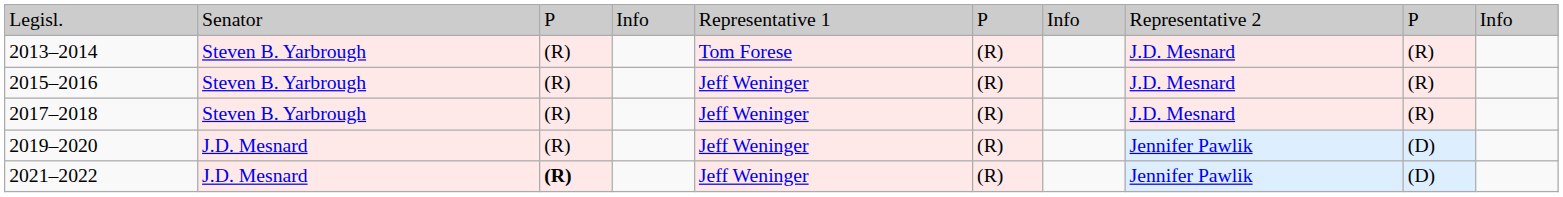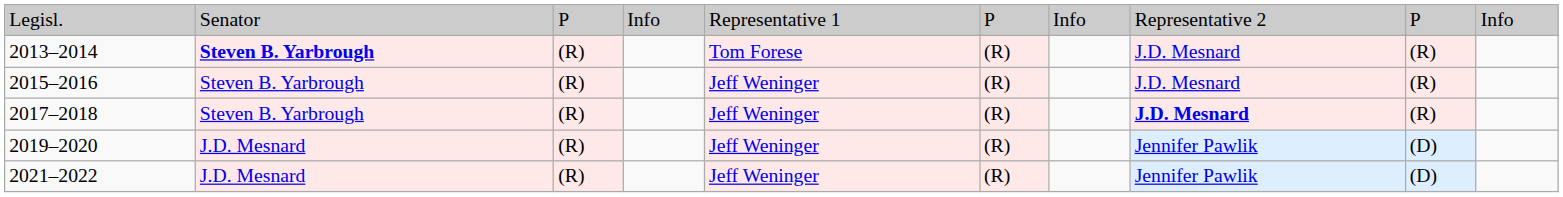(284, 51) normal -> (287, 51) bold
(1182, 113) normal -> (1192, 113) bold
(558, 176) bold -> (571, 176) normal
